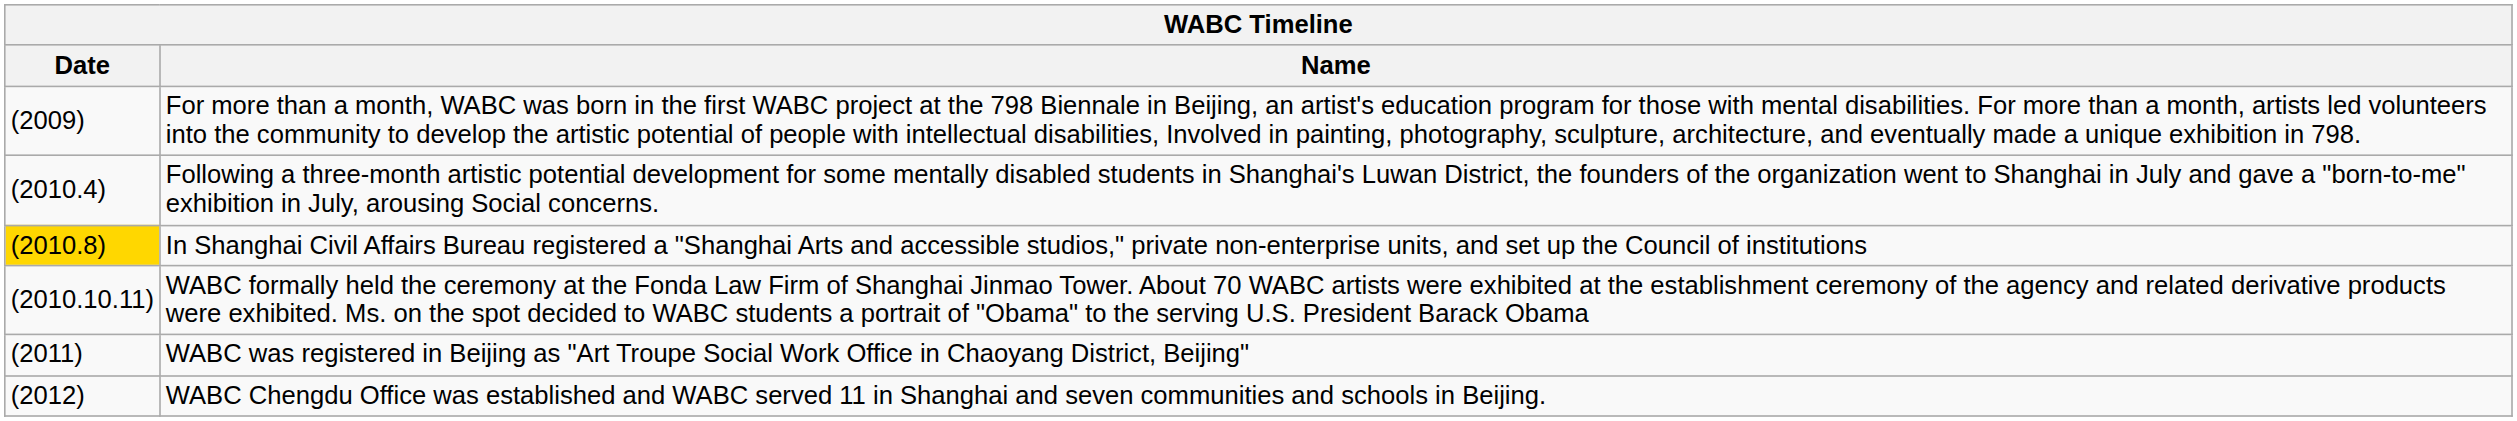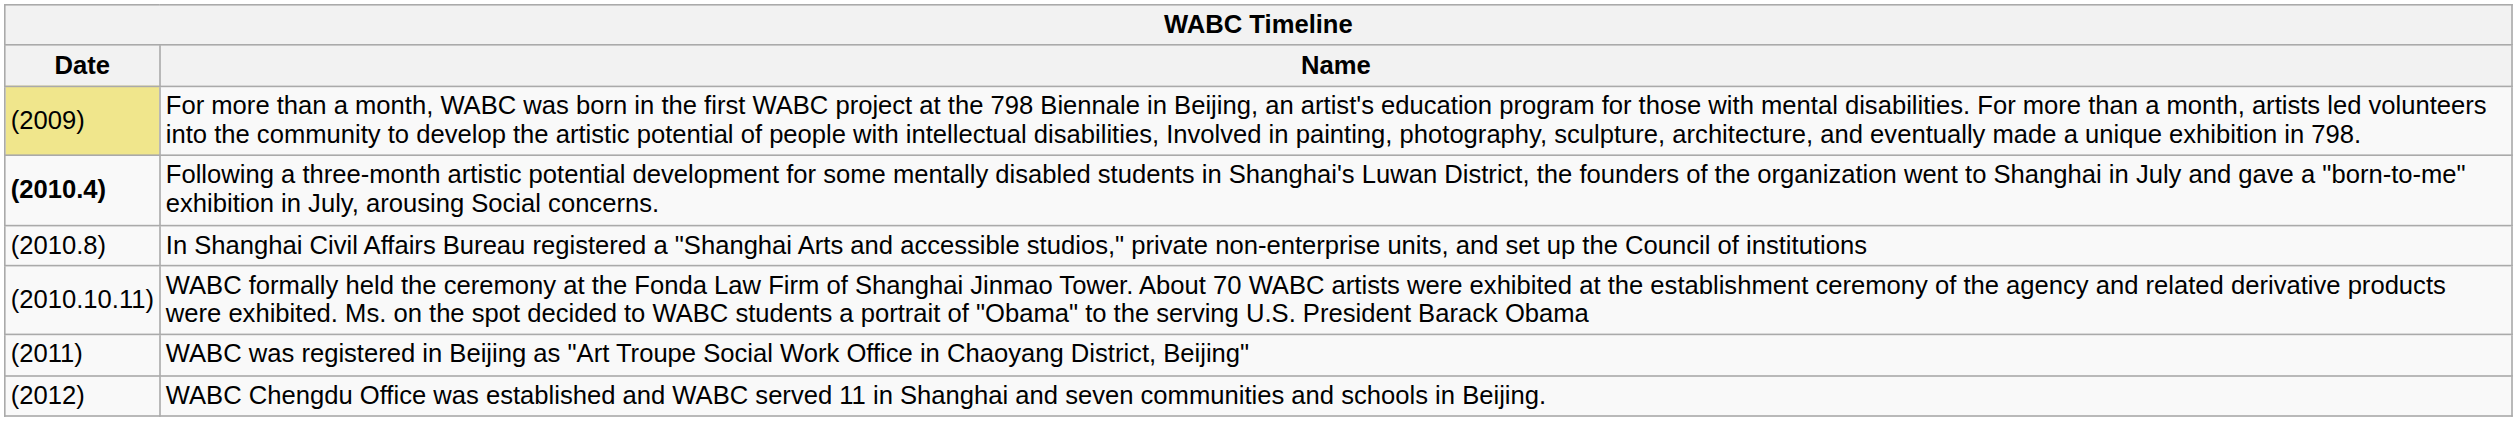(48, 120) no background -> (48, 120) khaki background
(58, 189) normal -> (58, 189) bold
(58, 244) gold background -> (58, 244) no background
